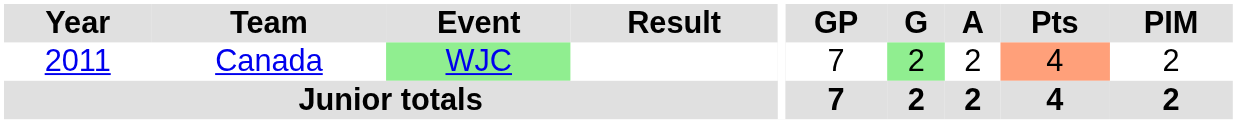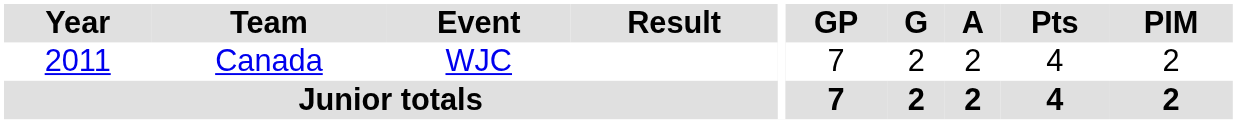(479, 61) lightgreen background -> (479, 61) no background
(916, 61) lightgreen background -> (916, 61) no background
(1055, 61) lightsalmon background -> (1055, 61) no background
